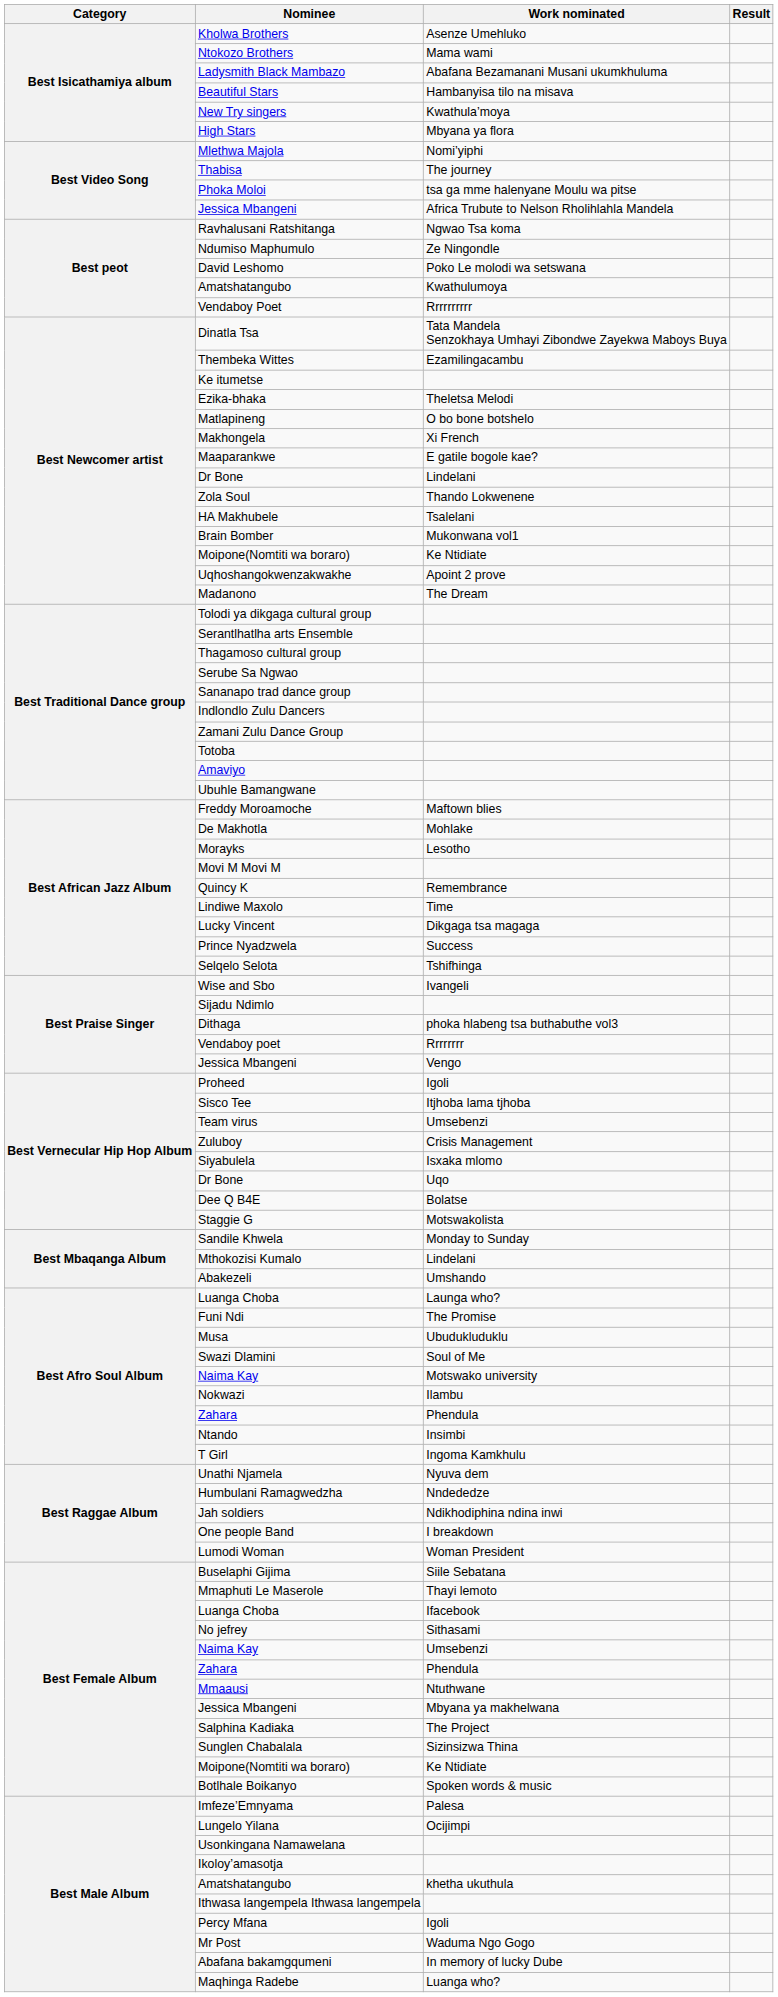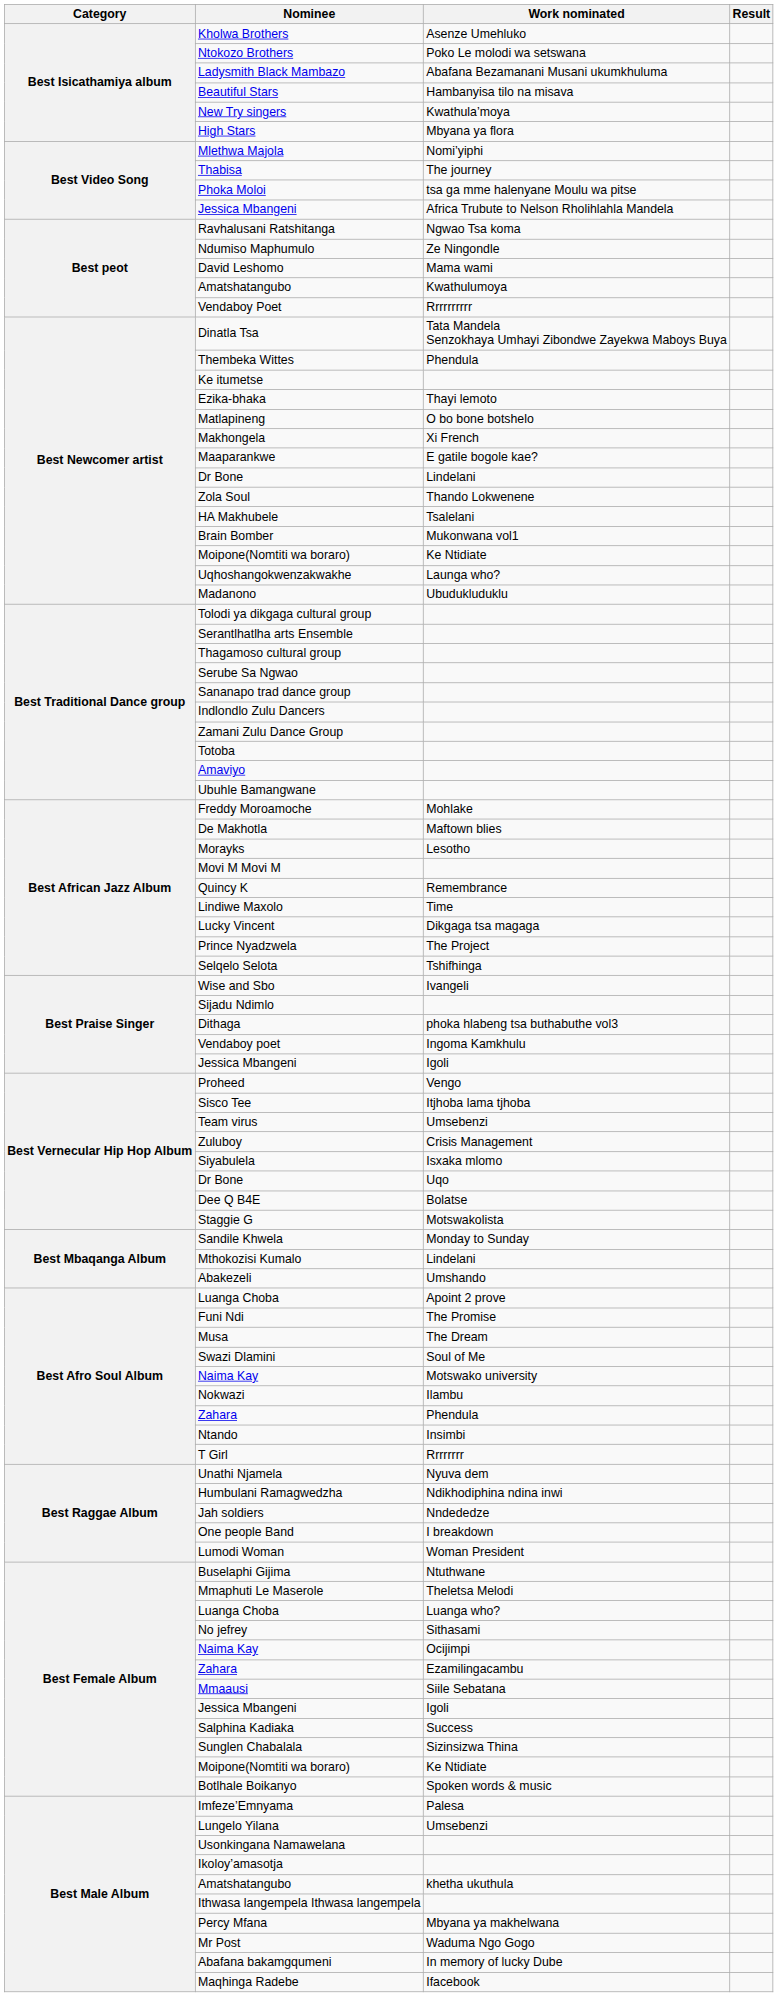(459, 53) Mama wami -> (506, 53) Poko Le molodi wa setswana
(506, 268) Poko Le molodi wa setswana -> (459, 268) Mama wami
(475, 360) Ezamilingacambu -> (452, 360) Phendula
(470, 399) Theletsa Melodi -> (462, 399) Thayi lemoto
(466, 575) Apoint 2 prove -> (463, 575) Launga who?
(457, 594) The Dream -> (467, 594) Ubudukluduklu
(464, 809) Maftown blies -> (450, 809) Mohlake
(450, 829) Mohlake -> (464, 829) Maftown blies
(450, 946) Success -> (458, 946) The Project
(445, 1044) Rrrrrrrr -> (476, 1044) Ingoma Kamkhulu
(444, 1063) Vengo -> (438, 1063) Igoli
(438, 1083) Igoli -> (444, 1083) Vengo
(463, 1298) Launga who? -> (466, 1298) Apoint 2 prove
(467, 1337) Ubudukluduklu -> (457, 1337) The Dream
(476, 1454) Ingoma Kamkhulu -> (445, 1454) Rrrrrrrr
(458, 1493) Nndededze -> (494, 1493) Ndikhodiphina ndina inwi
(494, 1513) Ndikhodiphina ndina inwi -> (458, 1513) Nndededze
(466, 1571) Siile Sebatana -> (456, 1571) Ntuthwane
(462, 1591) Thayi lemoto -> (470, 1591) Theletsa Melodi
(453, 1610) Ifacebook -> (463, 1610) Luanga who?
(457, 1649) Umsebenzi -> (448, 1649) Ocijimpi
(452, 1669) Phendula -> (475, 1669) Ezamilingacambu
(456, 1688) Ntuthwane -> (466, 1688) Siile Sebatana
(493, 1708) Mbyana ya makhelwana -> (438, 1708) Igoli
(458, 1728) The Project -> (450, 1728) Success
(448, 1825) Ocijimpi -> (457, 1825) Umsebenzi
(438, 1923) Igoli -> (493, 1923) Mbyana ya makhelwana
(463, 1982) Luanga who? -> (453, 1982) Ifacebook
